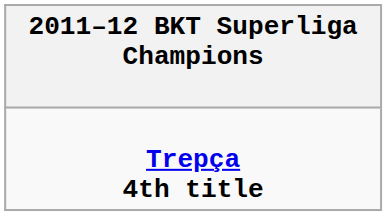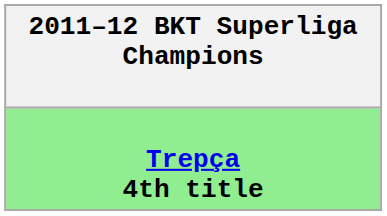(193, 174) no background -> (193, 174) lightgreen background
